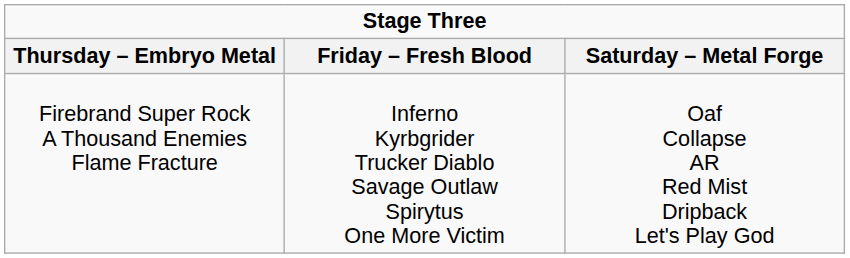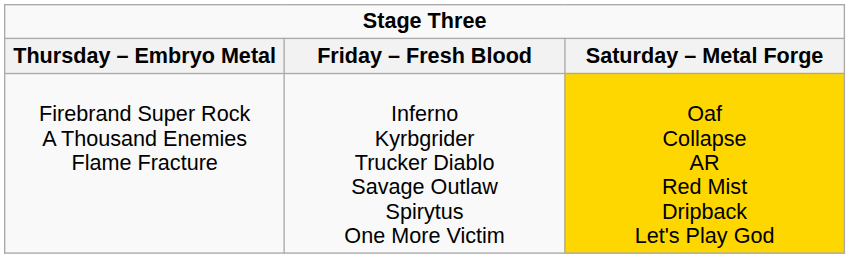(705, 175) no background -> (705, 175) gold background
